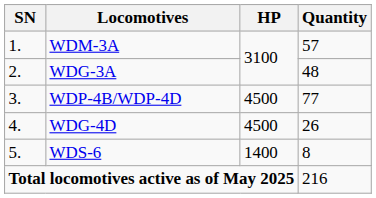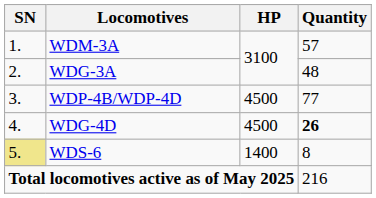(311, 125) normal -> (311, 125) bold
(15, 152) no background -> (15, 152) khaki background
